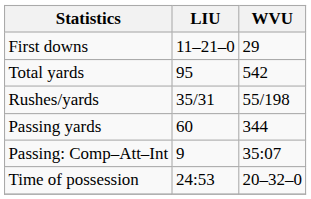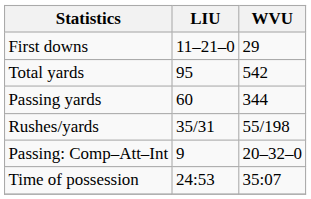rows swapped: (54, 99) <-> (55, 126)
(262, 153) 35:07 -> (272, 153) 20–32–0
(272, 180) 20–32–0 -> (262, 180) 35:07
